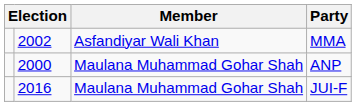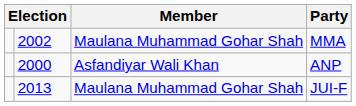(146, 40) Asfandiyar Wali Khan -> (189, 40) Maulana Muhammad Gohar Shah
(189, 64) Maulana Muhammad Gohar Shah -> (146, 64) Asfandiyar Wali Khan
(35, 88) 2016 -> (35, 88) 2013
